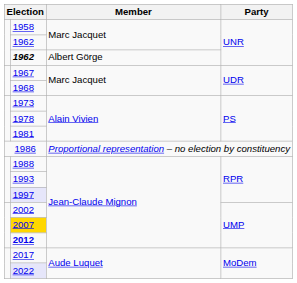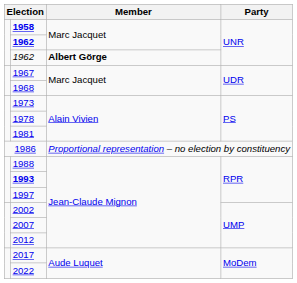(23, 27) normal -> (23, 27) bold
(23, 42) normal -> (23, 42) bold
(23, 57) bold -> (23, 57) normal
(75, 57) normal -> (78, 57) bold
(23, 179) normal -> (23, 179) bold
(23, 194) lavender background -> (23, 194) no background
(23, 225) gold background -> (23, 225) no background
(23, 240) bold -> (23, 240) normal
(23, 270) lavender background -> (23, 270) no background
